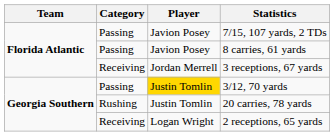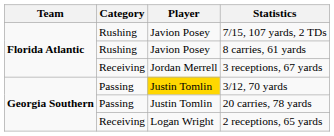(116, 31) Passing -> (118, 31) Rushing
(116, 49) Passing -> (118, 49) Rushing
(118, 103) Rushing -> (116, 103) Passing
